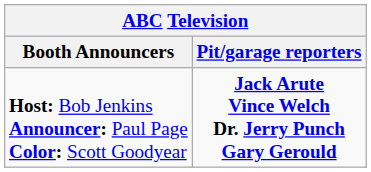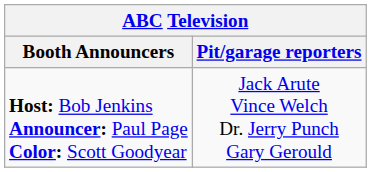(279, 117) bold -> (279, 117) normal
